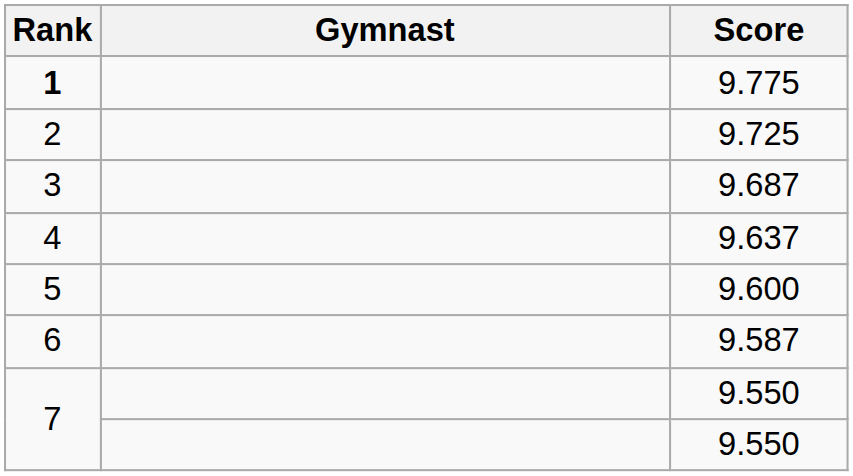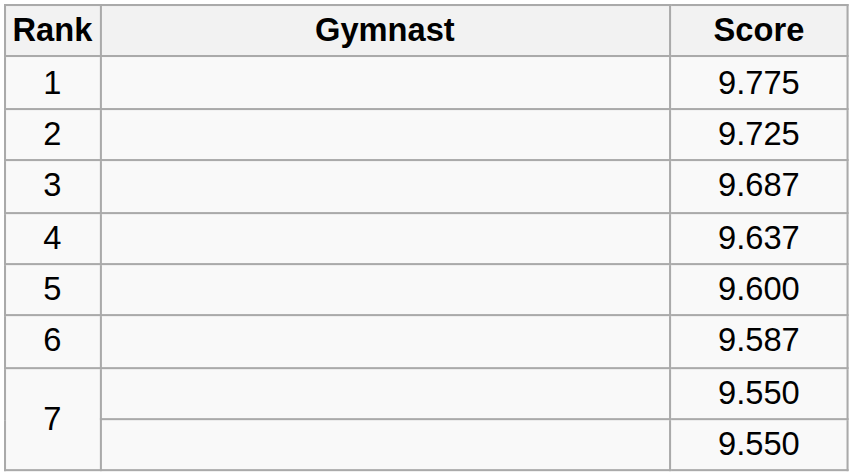(52, 82) bold -> (52, 82) normal
